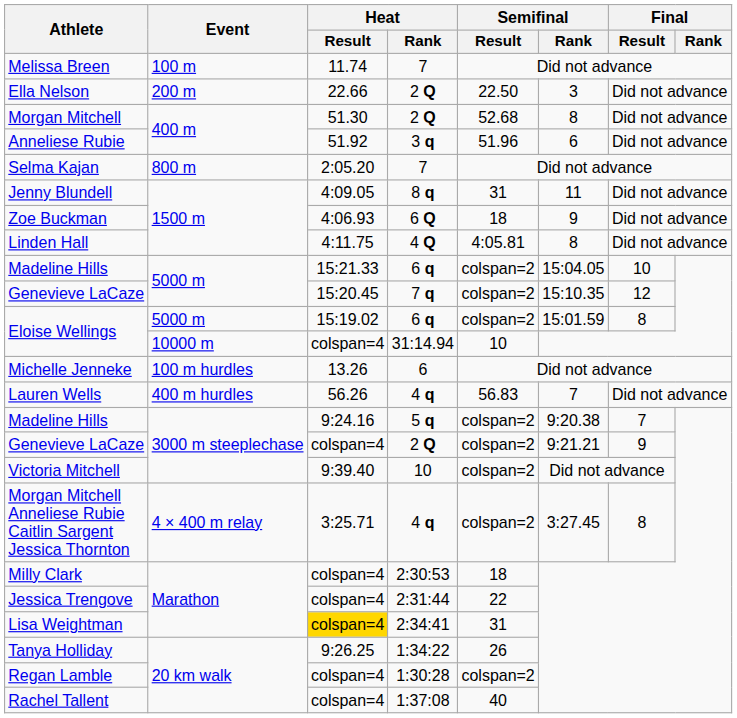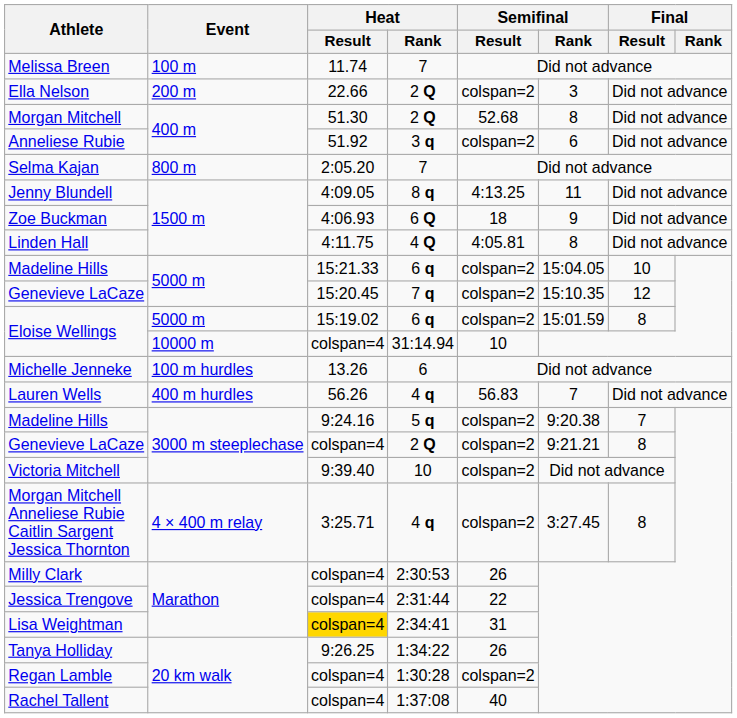(498, 92) 22.50 -> (498, 92) colspan=2
(498, 142) 51.96 -> (498, 142) colspan=2
(498, 193) 31 -> (498, 193) 4:13.25
(642, 445) 9 -> (642, 445) 8
(498, 574) 18 -> (498, 574) 26
